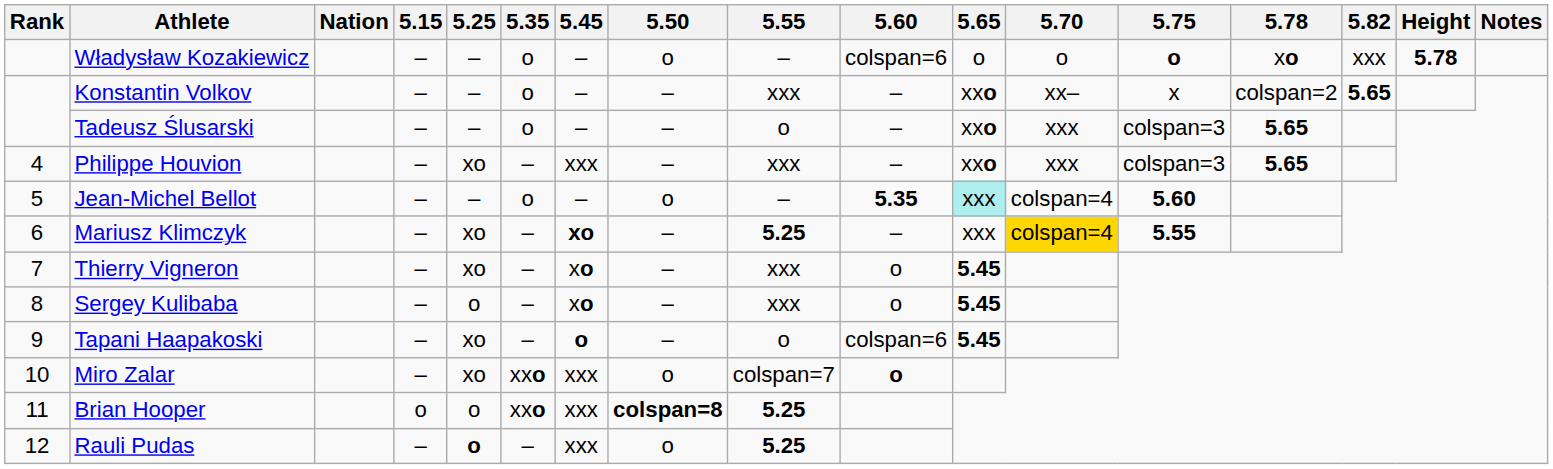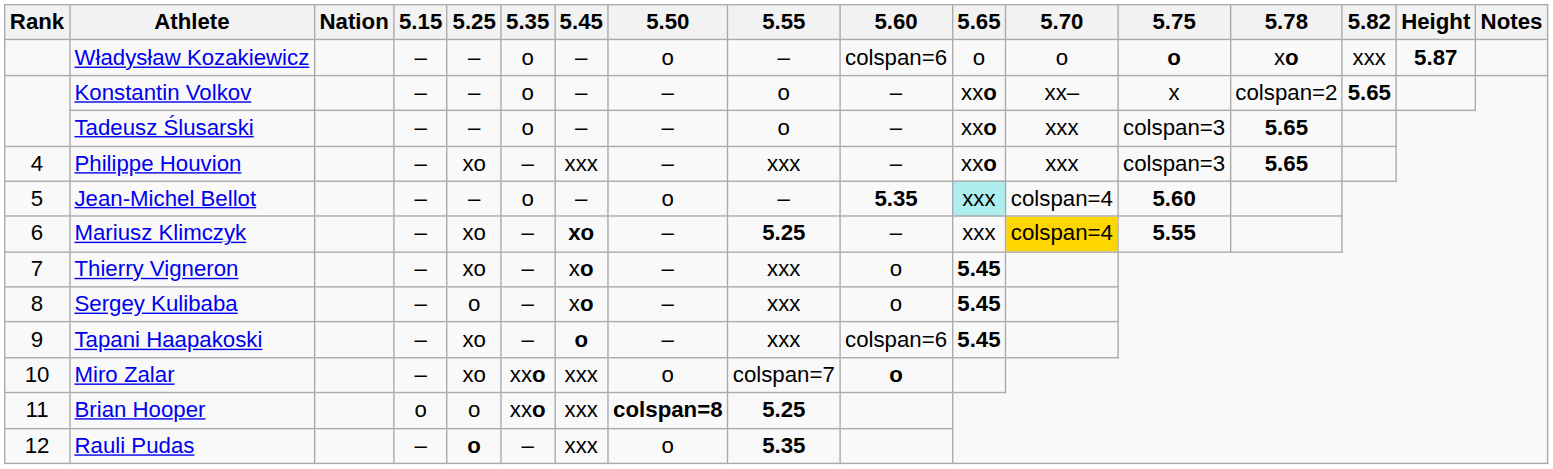(1436, 57) 5.78 -> (1436, 57) 5.87
(784, 92) xxx -> (784, 92) o
(784, 339) o -> (784, 339) xxx
(784, 445) 5.25 -> (784, 445) 5.35
